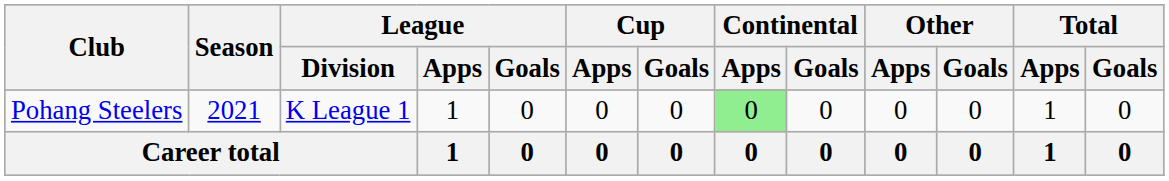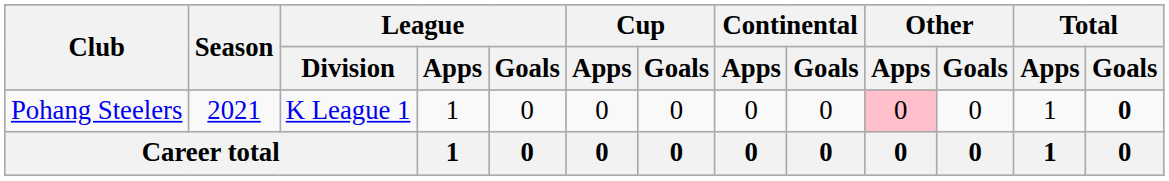(751, 110) lightgreen background -> (751, 110) no background
(901, 110) no background -> (901, 110) pink background
(1125, 110) normal -> (1125, 110) bold
